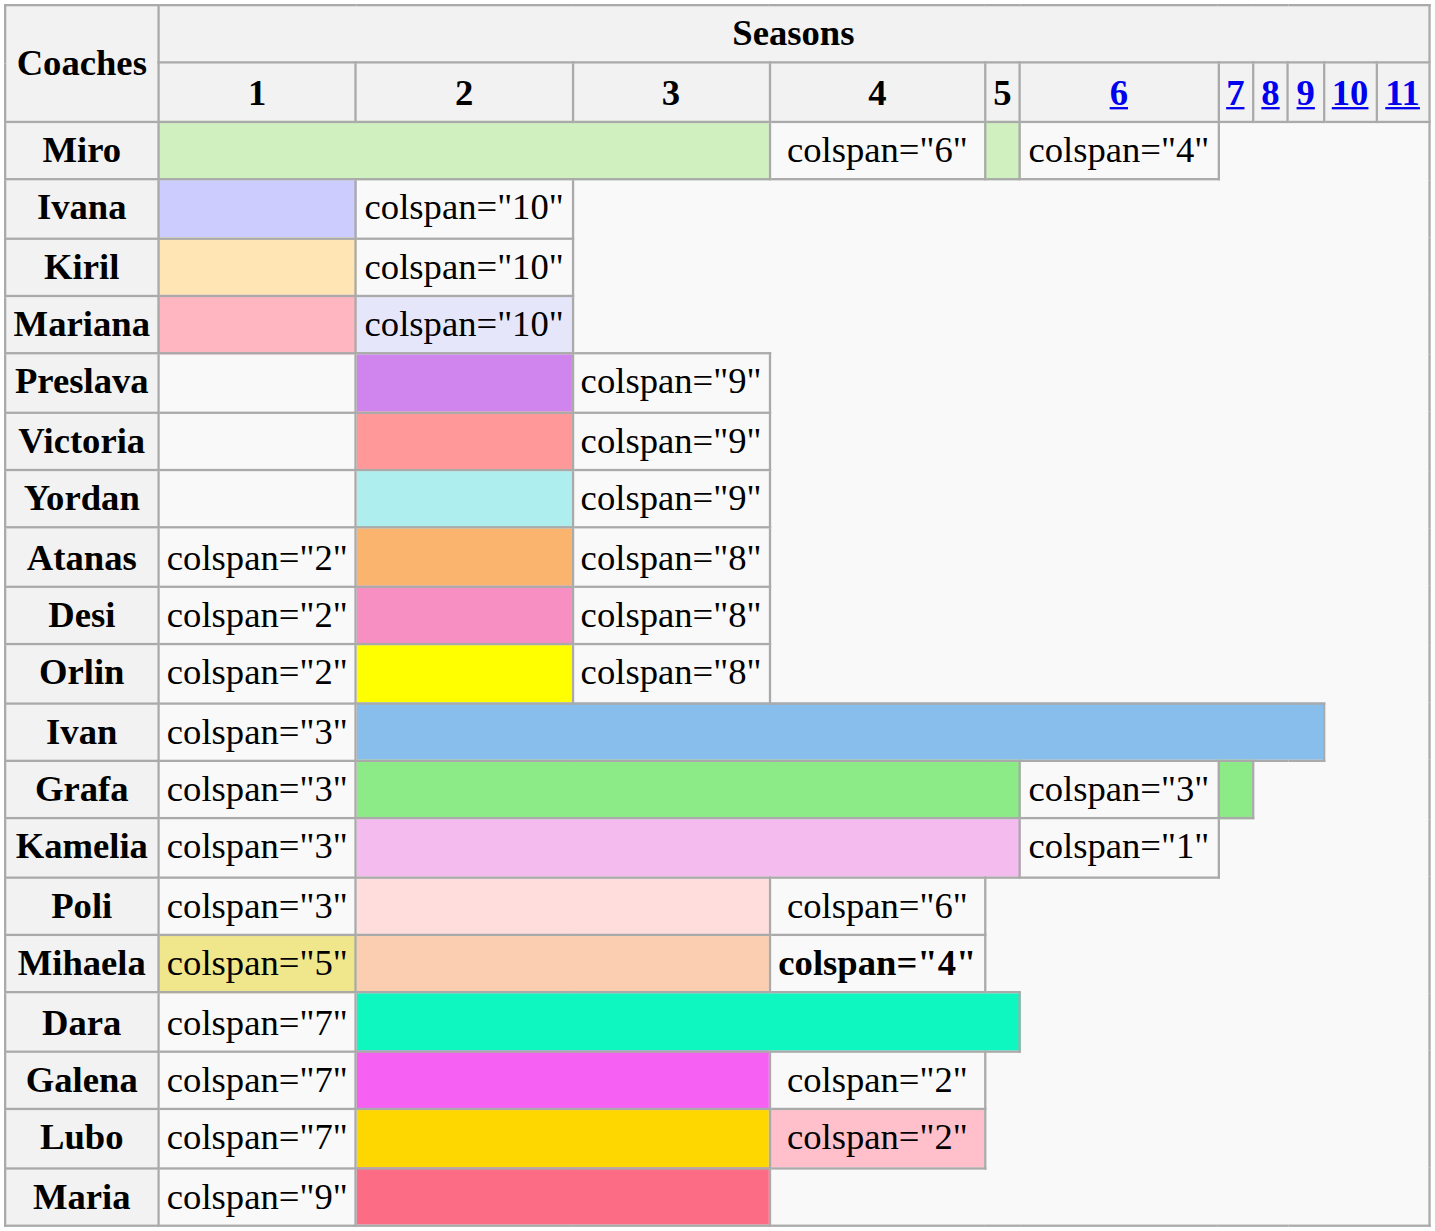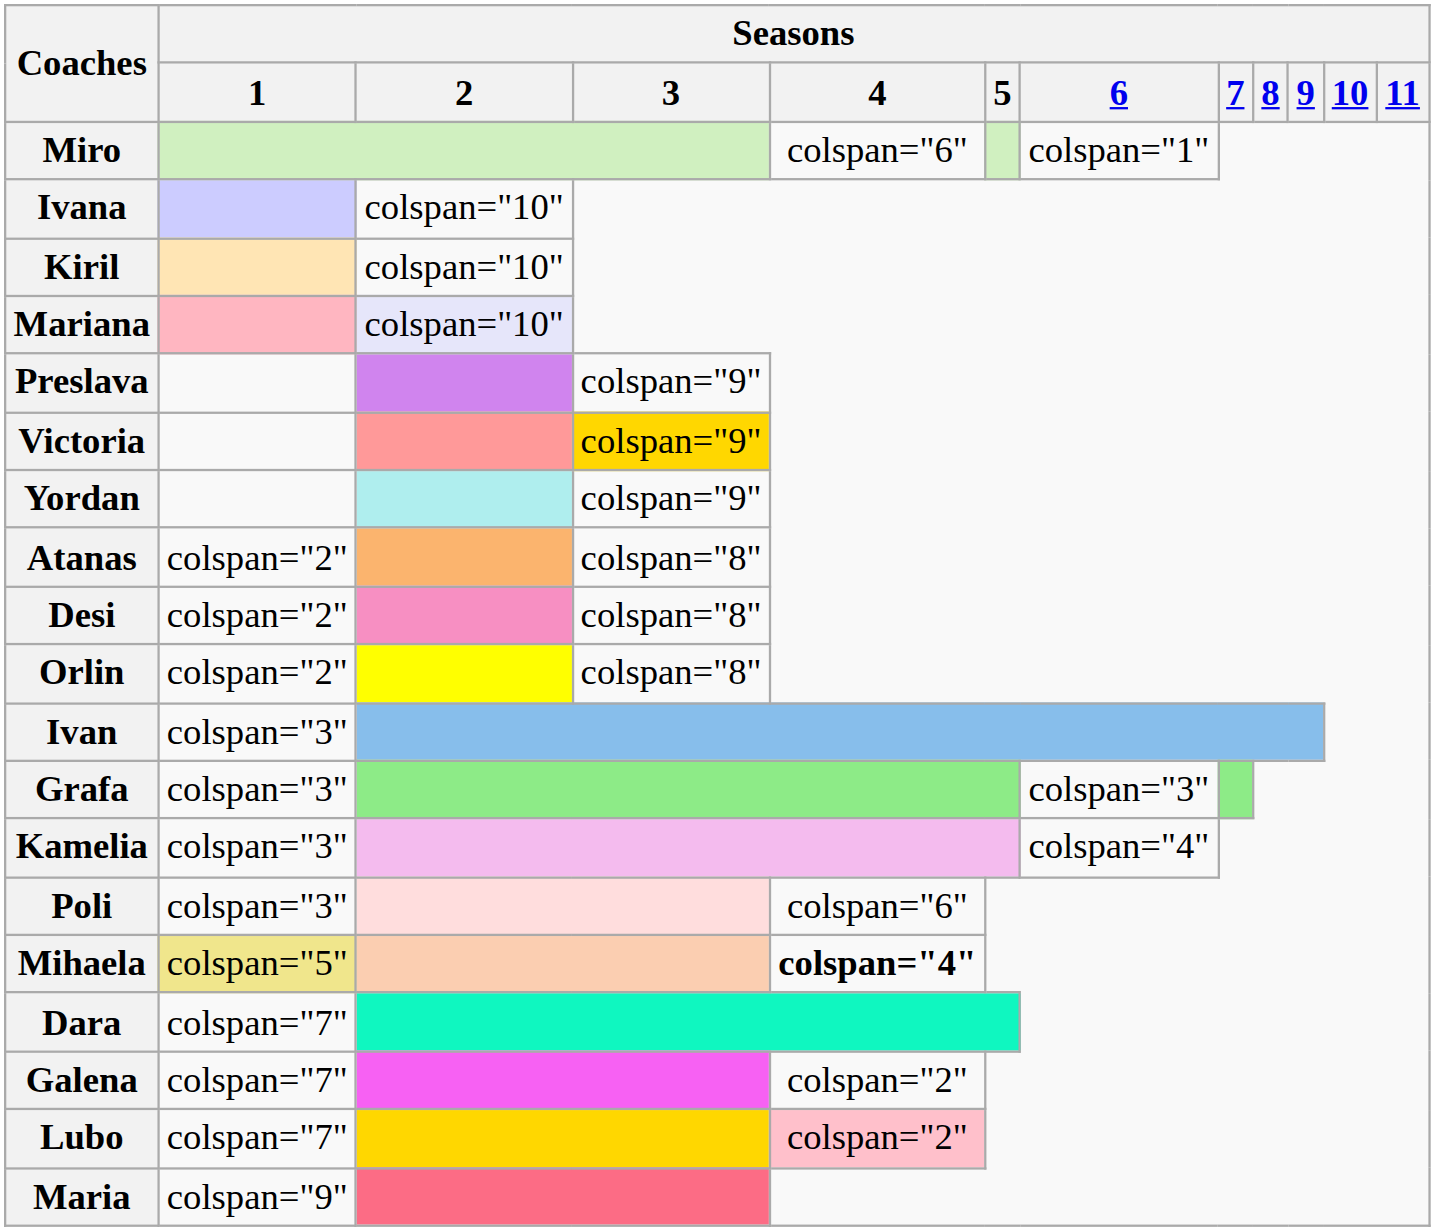(1119, 149) colspan="4" -> (1119, 149) colspan="1"
(671, 440) no background -> (671, 440) gold background
(1119, 847) colspan="1" -> (1119, 847) colspan="4"
